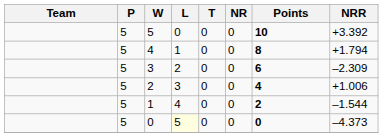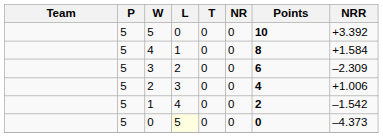(350, 50) +1.794 -> (350, 50) +1.584
(350, 104) –1.544 -> (350, 104) –1.542
